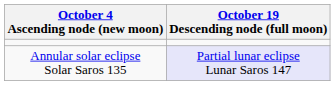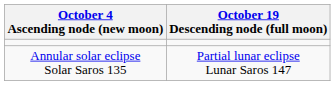(248, 63) lavender background -> (248, 63) no background
